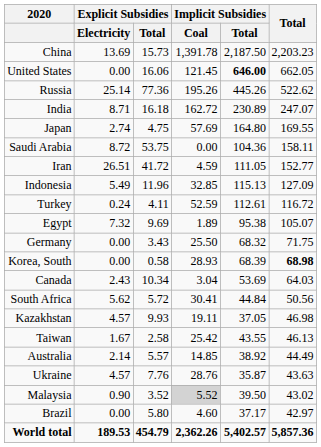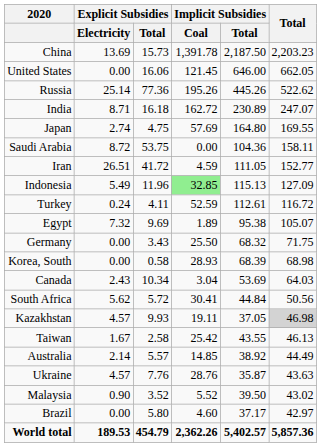(250, 71) bold -> (250, 71) normal
(204, 185) no background -> (204, 185) lightgreen background
(300, 261) bold -> (300, 261) normal
(300, 318) no background -> (300, 318) lightgrey background
(207, 394) lightgrey background -> (207, 394) no background
